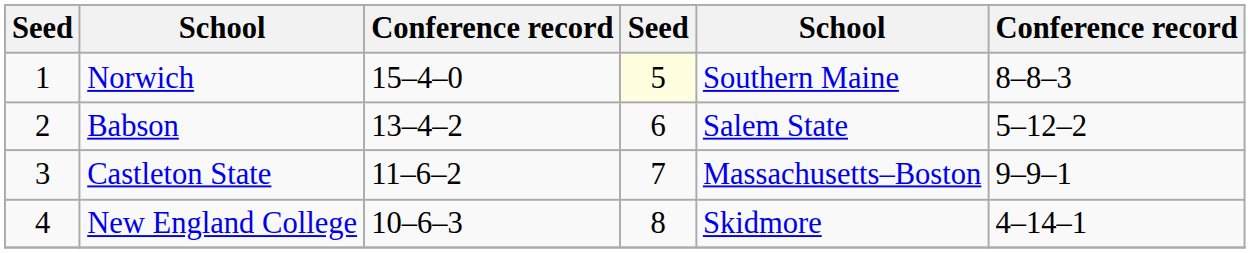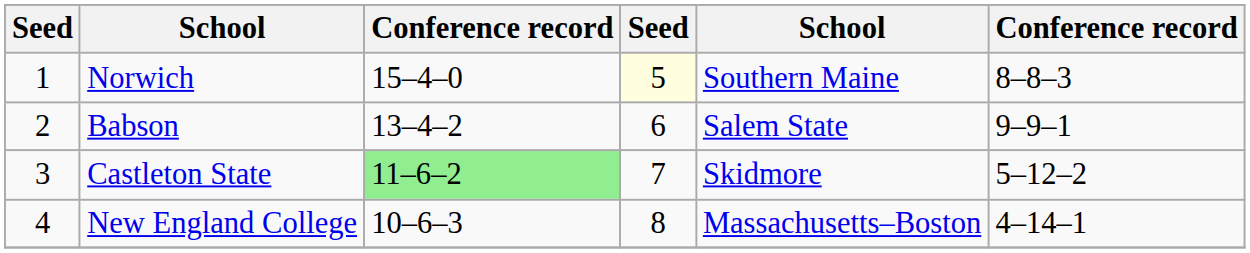(1041, 125) 5–12–2 -> (1034, 125) 9–9–1
(416, 174) no background -> (416, 174) lightgreen background
(842, 174) Massachusetts–Boston -> (762, 174) Skidmore
(1034, 174) 9–9–1 -> (1041, 174) 5–12–2
(762, 222) Skidmore -> (842, 222) Massachusetts–Boston
